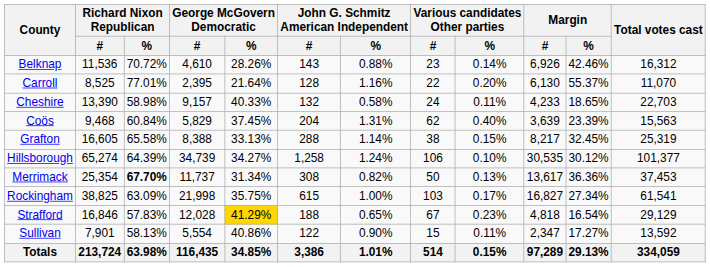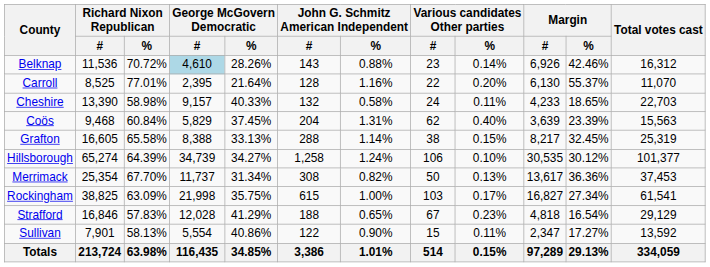(197, 64) no background -> (197, 64) lightblue background
(147, 177) bold -> (147, 177) normal
(251, 214) gold background -> (251, 214) no background
